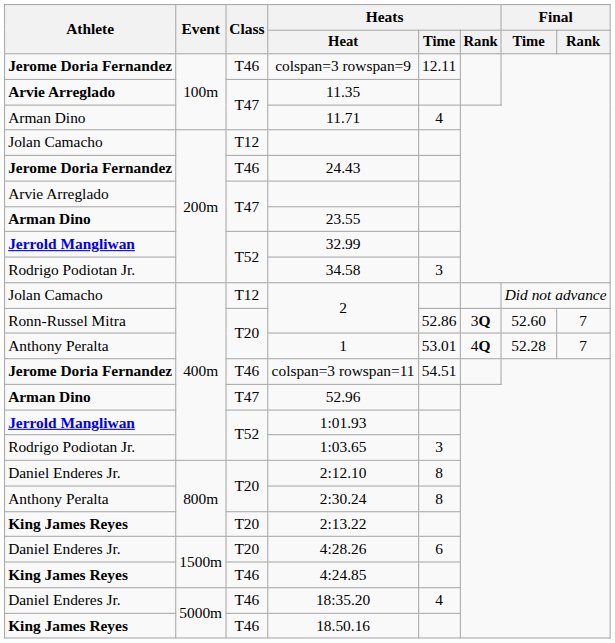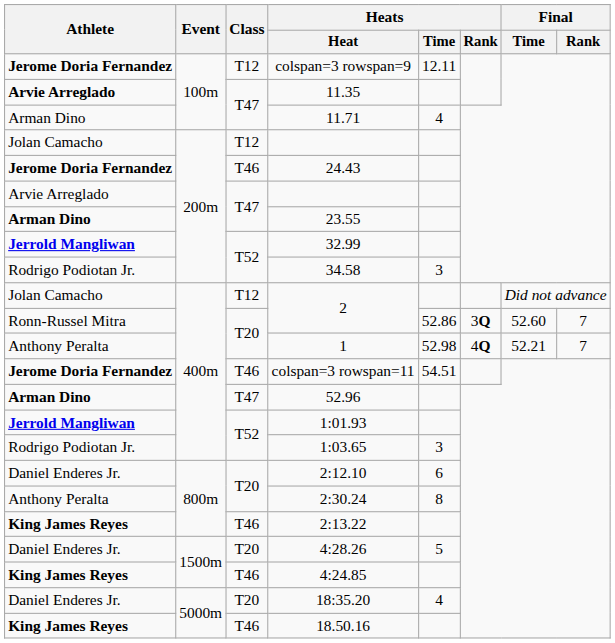(247, 67) T46 -> (247, 67) T12
(439, 346) 53.01 -> (439, 346) 52.98
(529, 346) 52.28 -> (529, 346) 52.21
(439, 473) 8 -> (439, 473) 6
(247, 524) T20 -> (247, 524) T46
(439, 549) 6 -> (439, 549) 5
(247, 600) T46 -> (247, 600) T20
